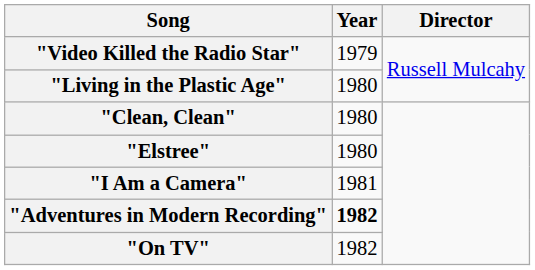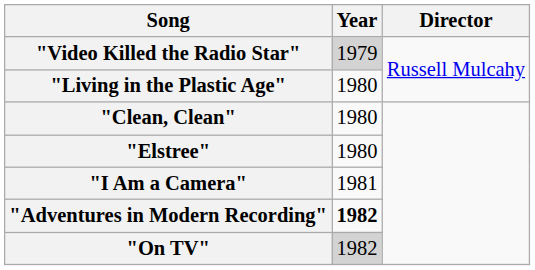(357, 53) no background -> (357, 53) lightgrey background
(357, 248) no background -> (357, 248) lightgrey background
